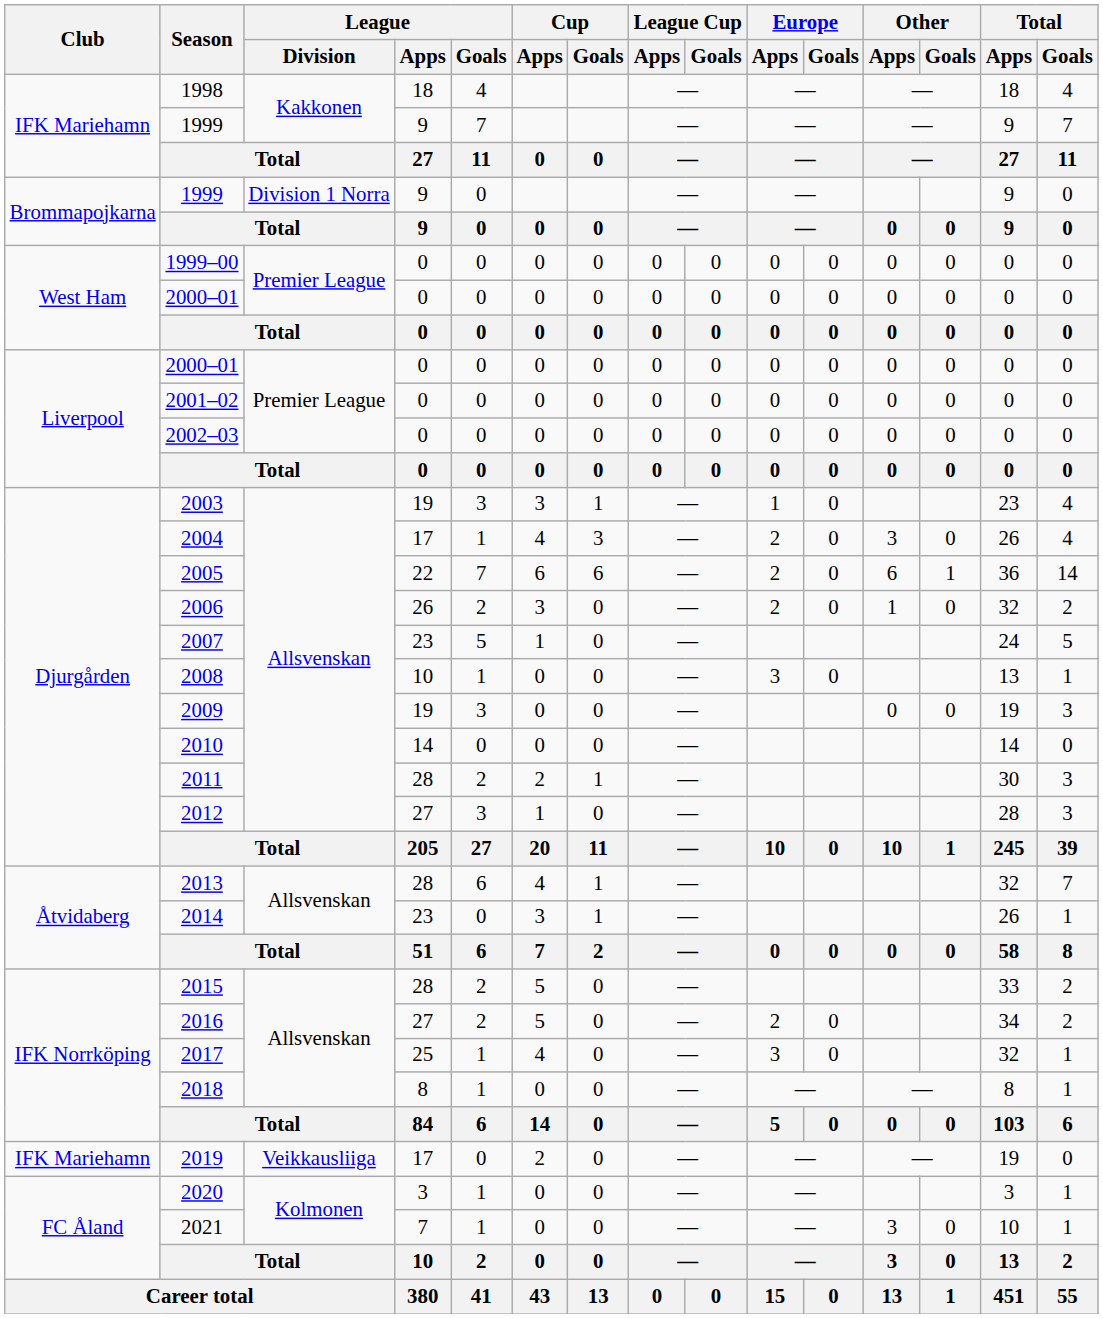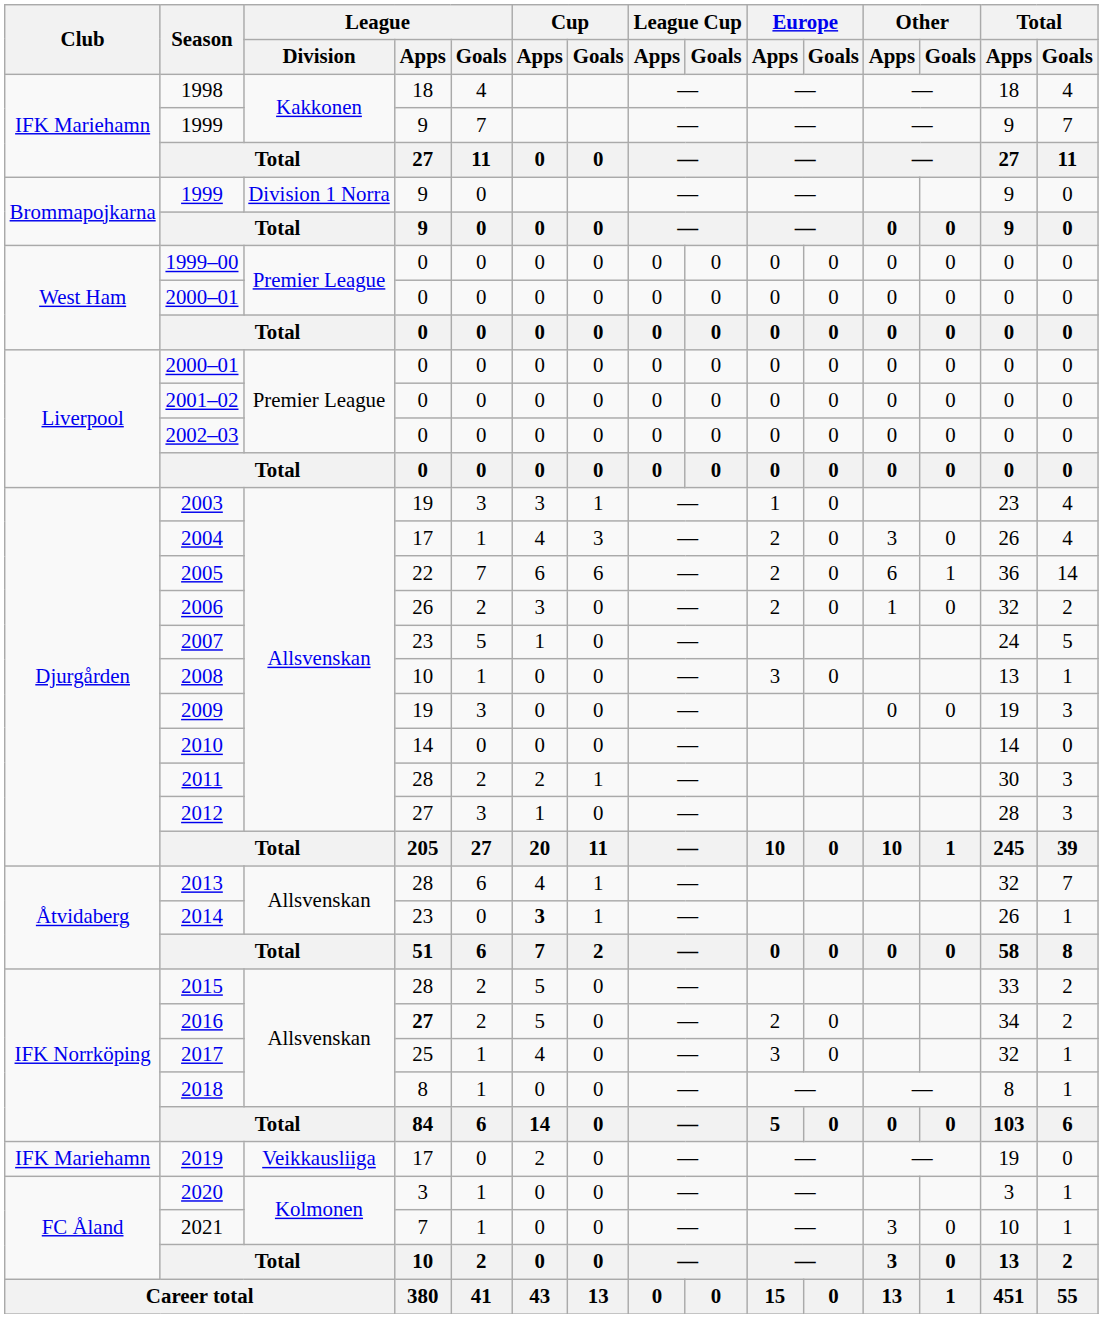(540, 917) normal -> (540, 917) bold
(423, 1020) normal -> (423, 1020) bold
